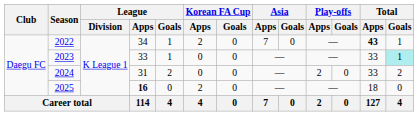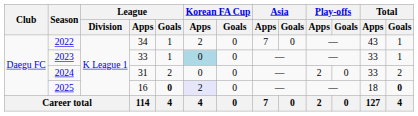(373, 42) bold -> (373, 42) normal
(200, 57) no background -> (200, 57) lightblue background
(400, 57) paleturquoise background -> (400, 57) no background
(143, 88) bold -> (143, 88) normal
(170, 88) normal -> (170, 88) bold
(200, 88) no background -> (200, 88) lavender background
(400, 88) normal -> (400, 88) bold
